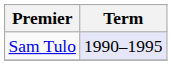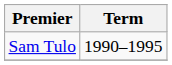(123, 45) lavender background -> (123, 45) no background
